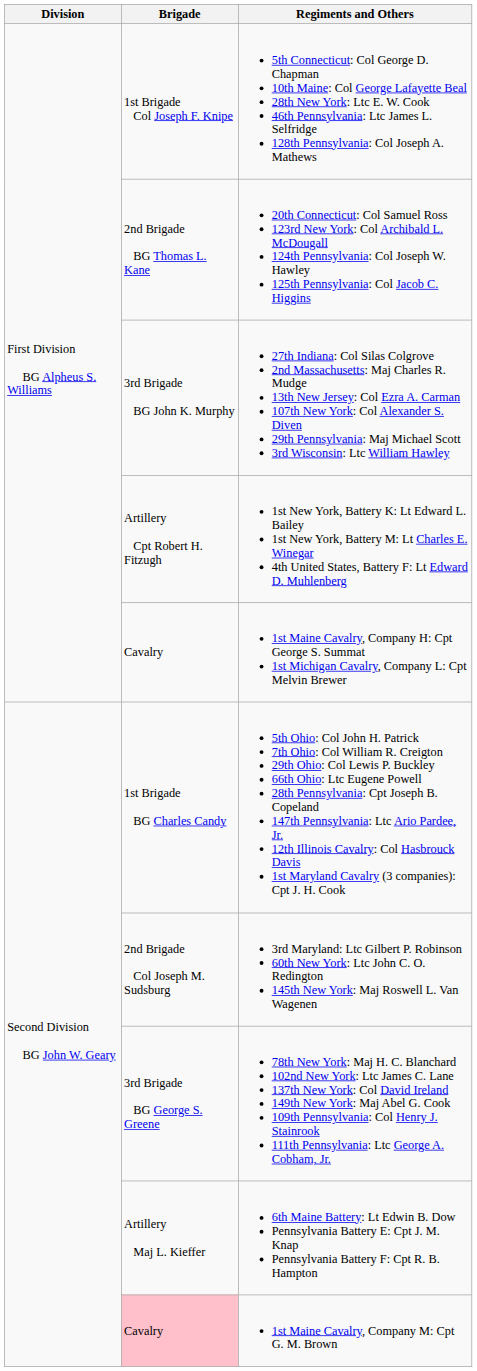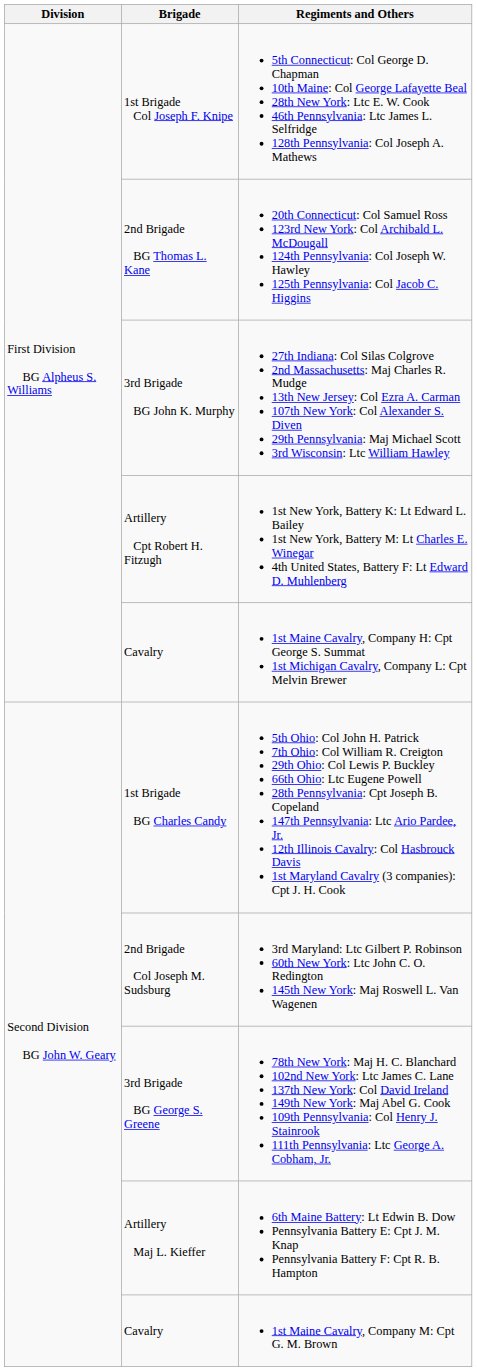(144, 1330) pink background -> (144, 1330) no background
